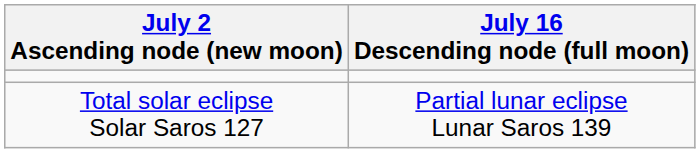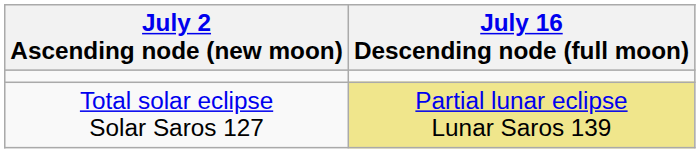(521, 114) no background -> (521, 114) khaki background
